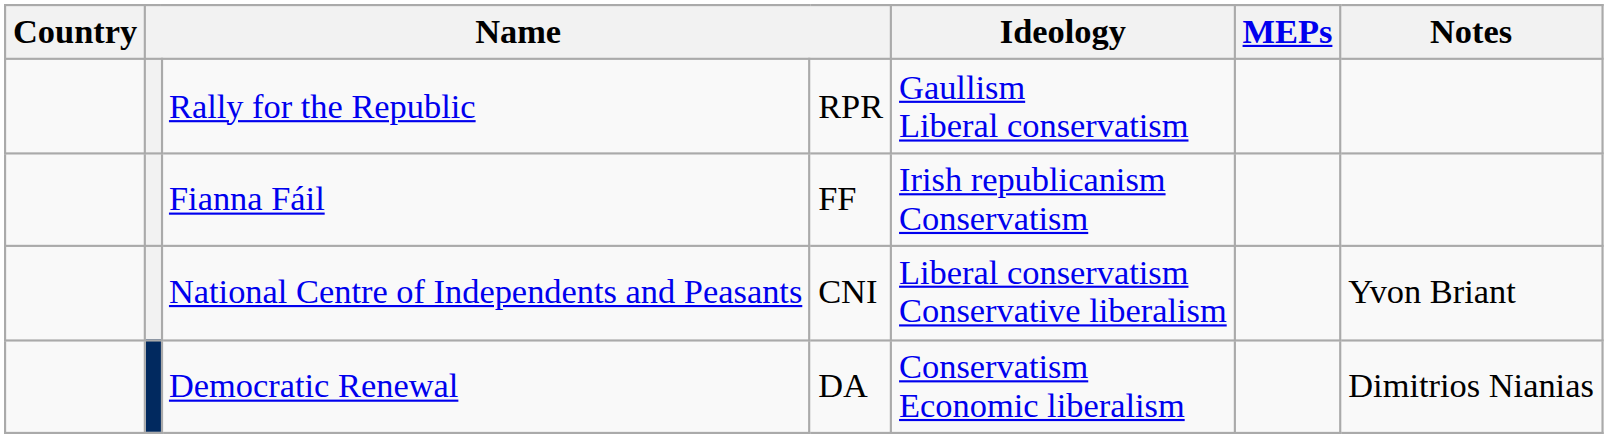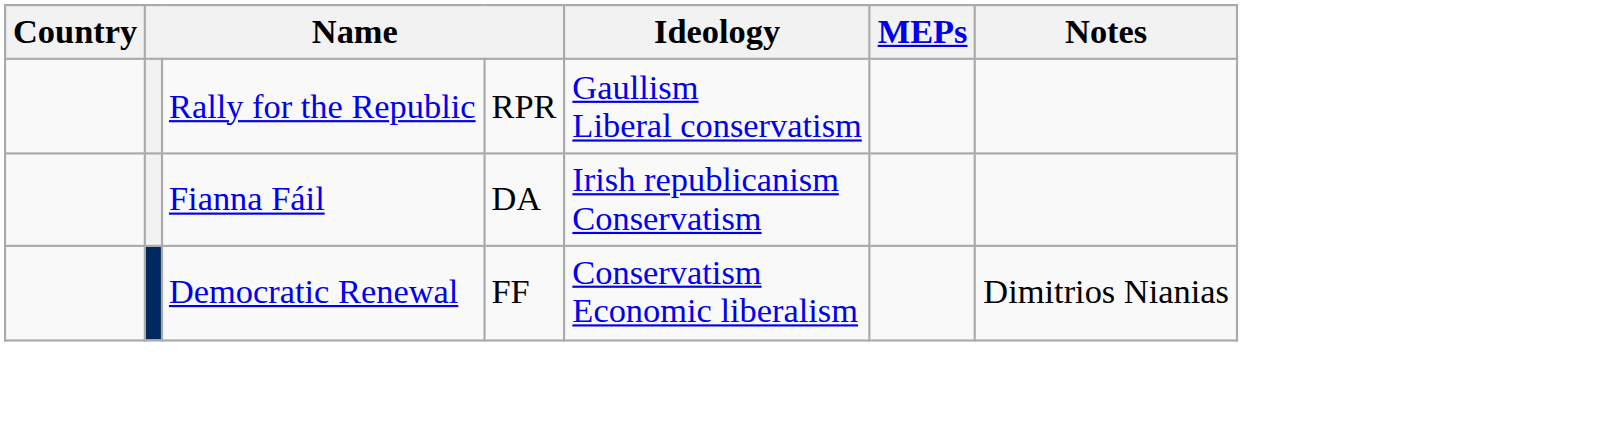(837, 198) FF -> (516, 198) DA
- row: (486, 292)
(843, 385) DA -> (511, 292) FF
